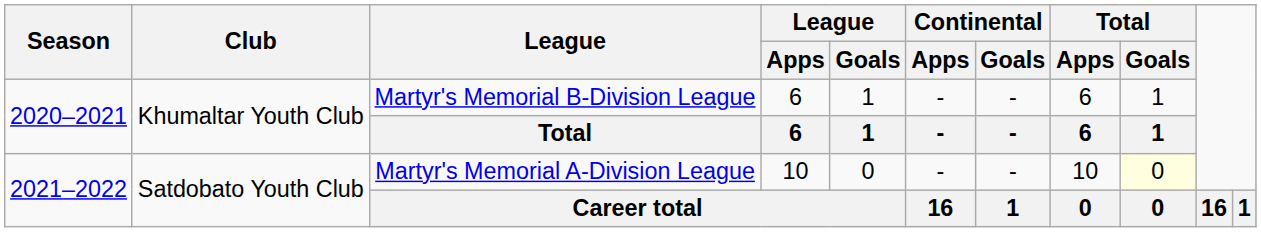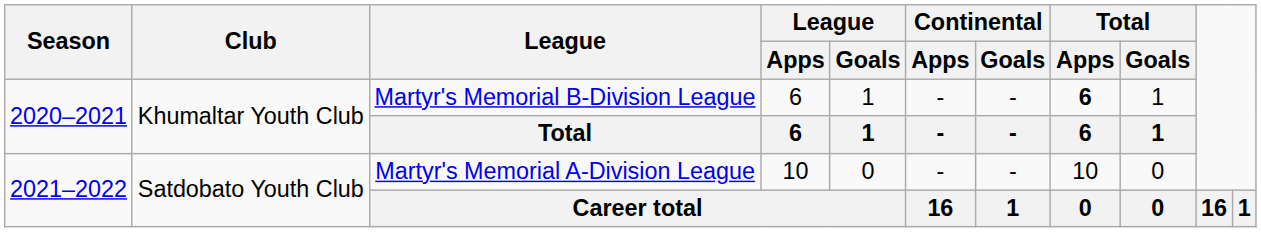(1085, 97) normal -> (1085, 97) bold
(1158, 171) lightyellow background -> (1158, 171) no background
